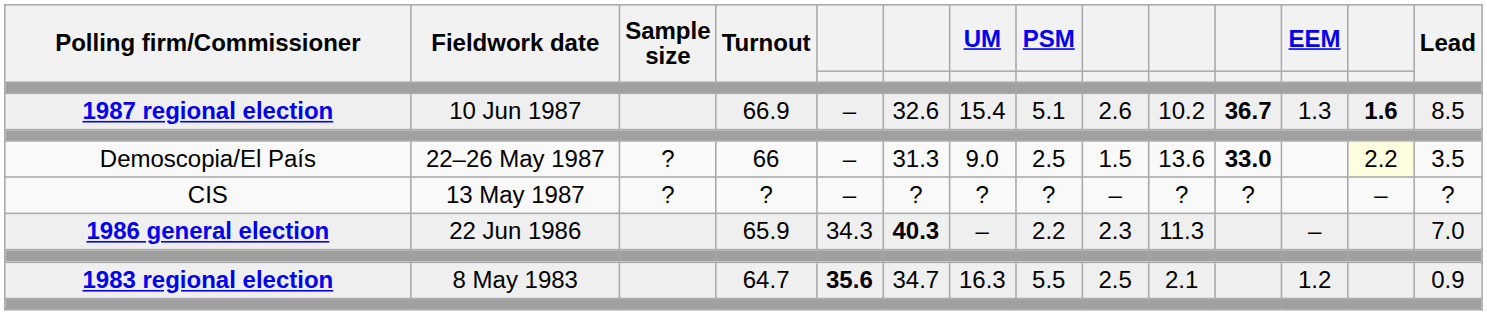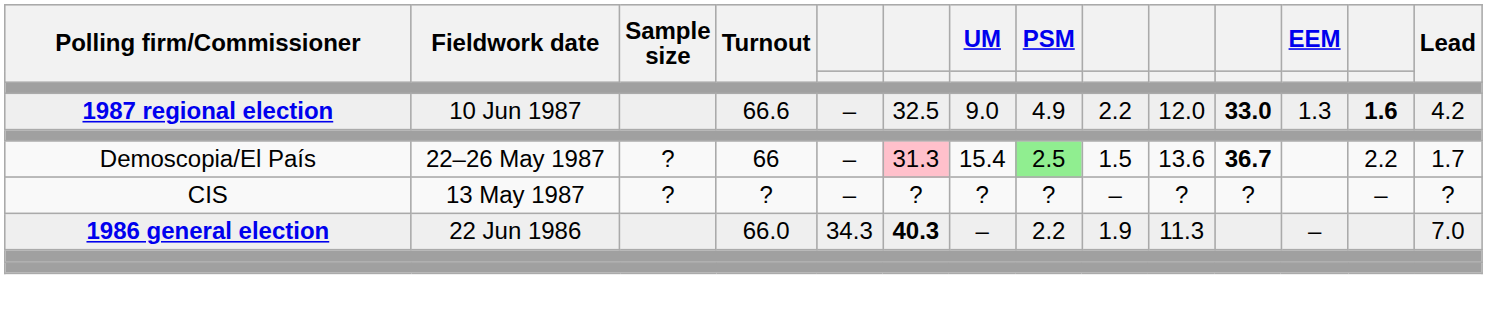(766, 111) 66.9 -> (766, 111) 66.6
(916, 111) 32.6 -> (916, 111) 32.5
(982, 111) 15.4 -> (982, 111) 9.0
(1049, 111) 5.1 -> (1049, 111) 4.9
(1115, 111) 2.6 -> (1115, 111) 2.2
(1182, 111) 10.2 -> (1182, 111) 12.0
(1248, 111) 36.7 -> (1248, 111) 33.0
(1448, 111) 8.5 -> (1448, 111) 4.2
(916, 159) no background -> (916, 159) pink background
(982, 159) 9.0 -> (982, 159) 15.4
(1049, 159) no background -> (1049, 159) lightgreen background
(1248, 159) 33.0 -> (1248, 159) 36.7
(1381, 159) lightyellow background -> (1381, 159) no background
(1448, 159) 3.5 -> (1448, 159) 1.7
(766, 232) 65.9 -> (766, 232) 66.0
(1115, 232) 2.3 -> (1115, 232) 1.9
- row: (208, 279)
